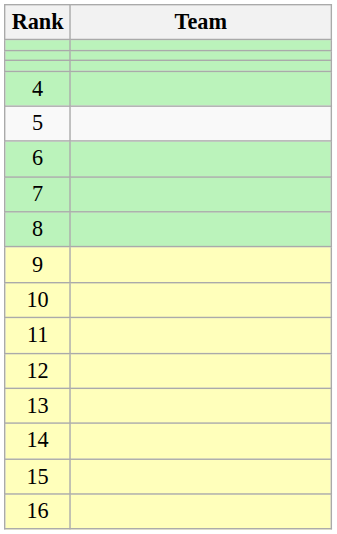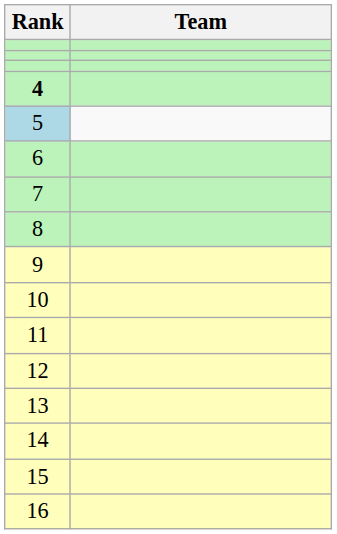(38, 88) normal -> (38, 88) bold
(38, 123) no background -> (38, 123) lightblue background
